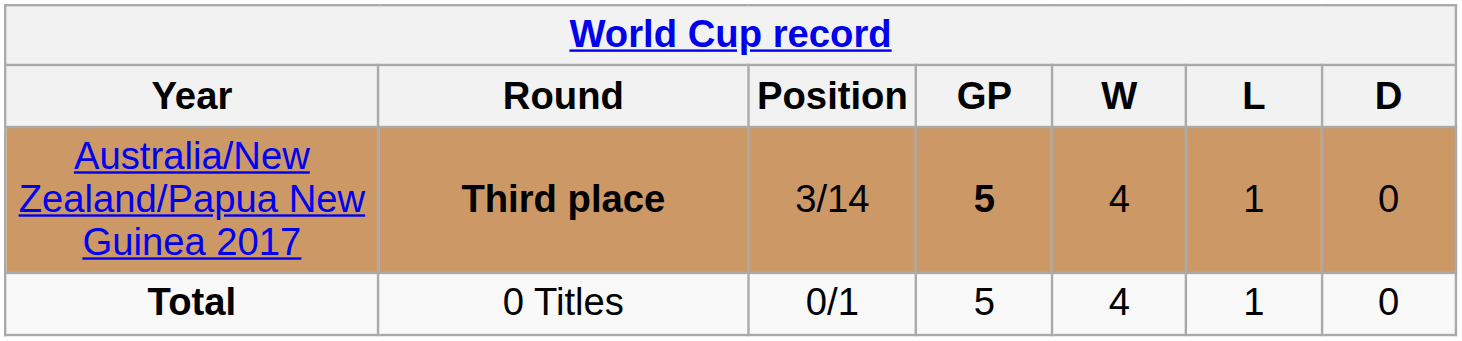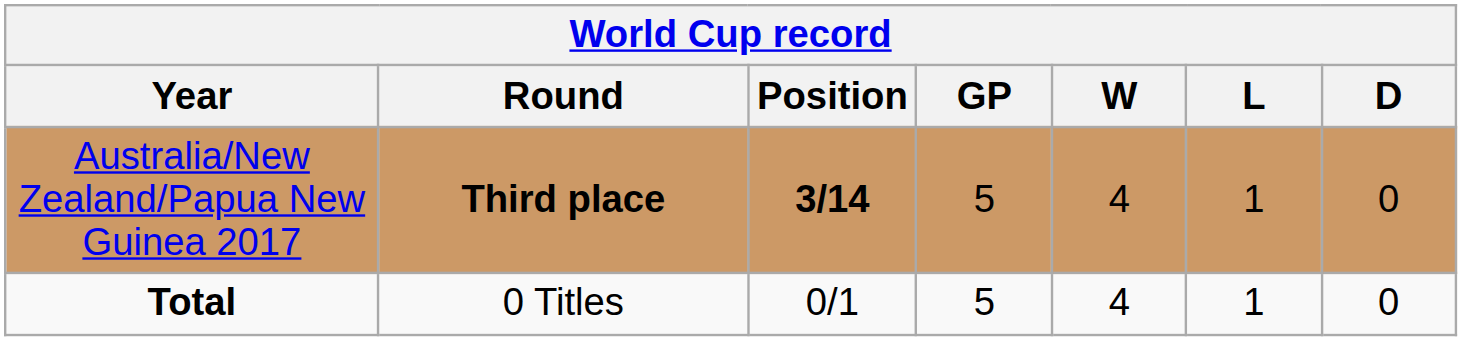(832, 199) normal -> (832, 199) bold
(984, 199) bold -> (984, 199) normal
